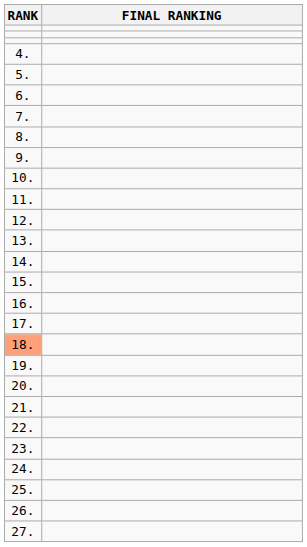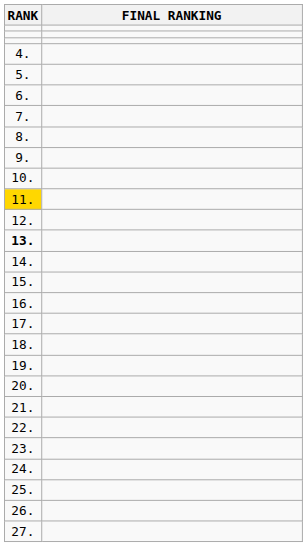(23, 199) no background -> (23, 199) gold background
(23, 241) normal -> (23, 241) bold
(23, 345) lightsalmon background -> (23, 345) no background
